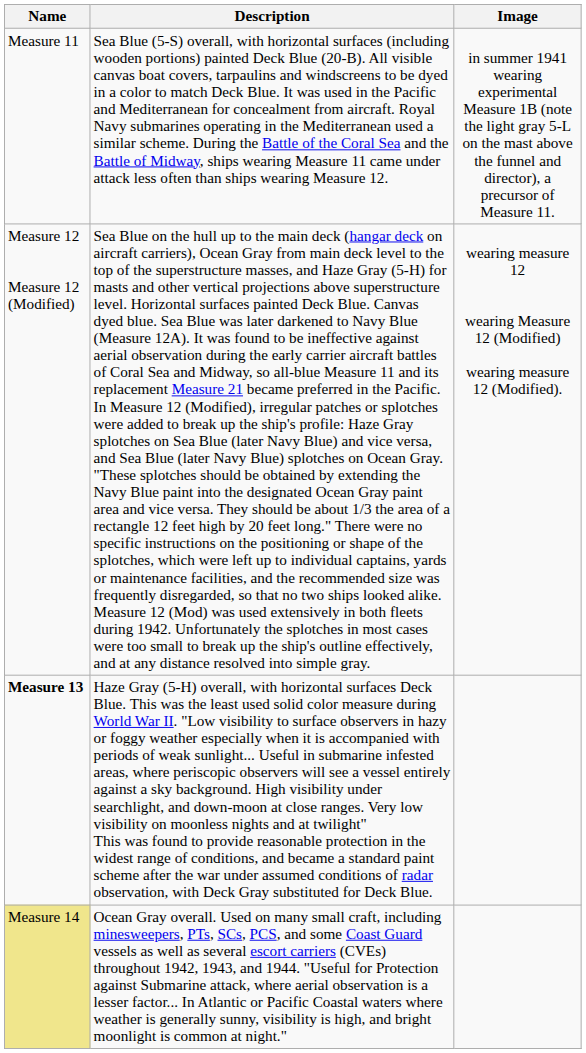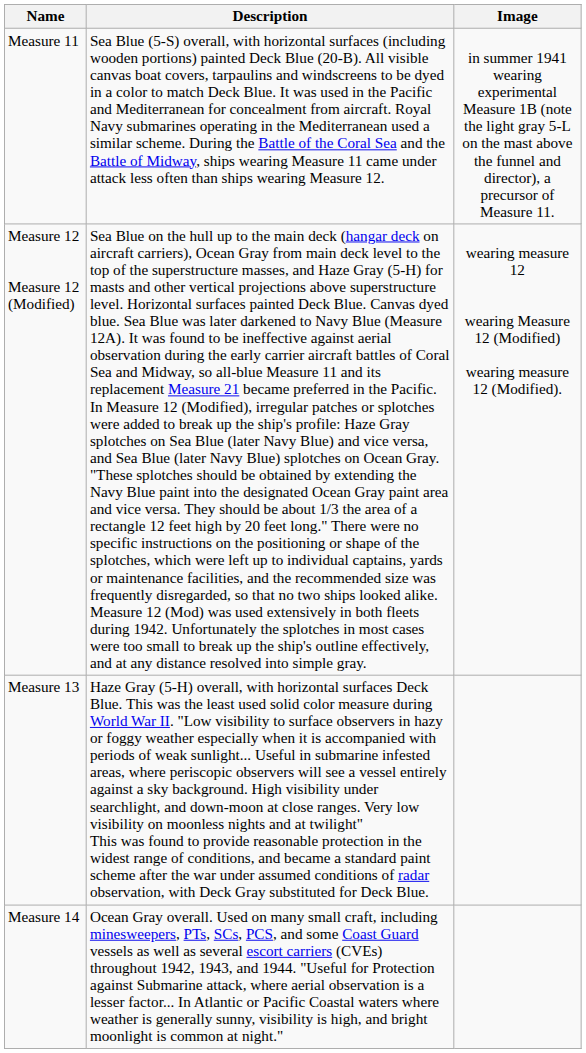(46, 687) bold -> (44, 687) normal
(44, 916) khaki background -> (44, 916) no background
